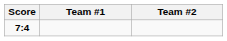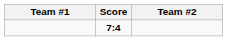columns swapped: (86, 12) <-> (22, 12)
